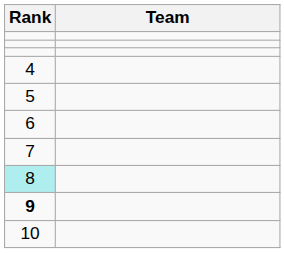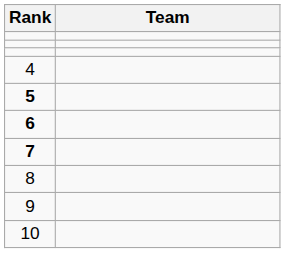(30, 96) normal -> (30, 96) bold
(30, 124) normal -> (30, 124) bold
(30, 151) normal -> (30, 151) bold
(30, 179) paleturquoise background -> (30, 179) no background
(30, 206) bold -> (30, 206) normal
